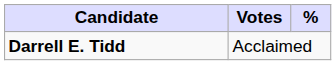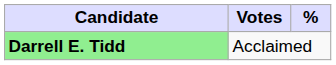(67, 45) no background -> (67, 45) lightgreen background
